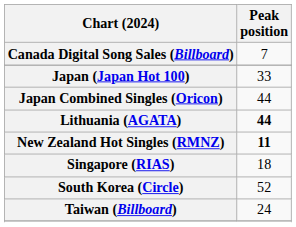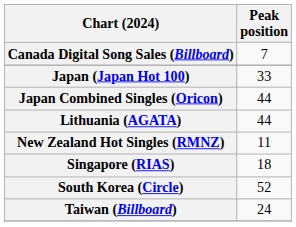(264, 120) bold -> (264, 120) normal
(264, 143) bold -> (264, 143) normal
